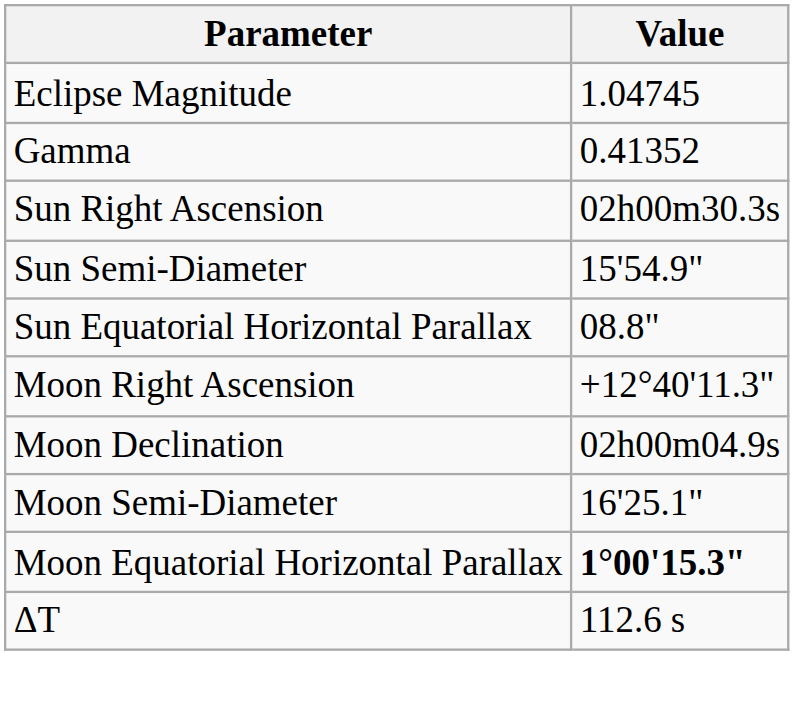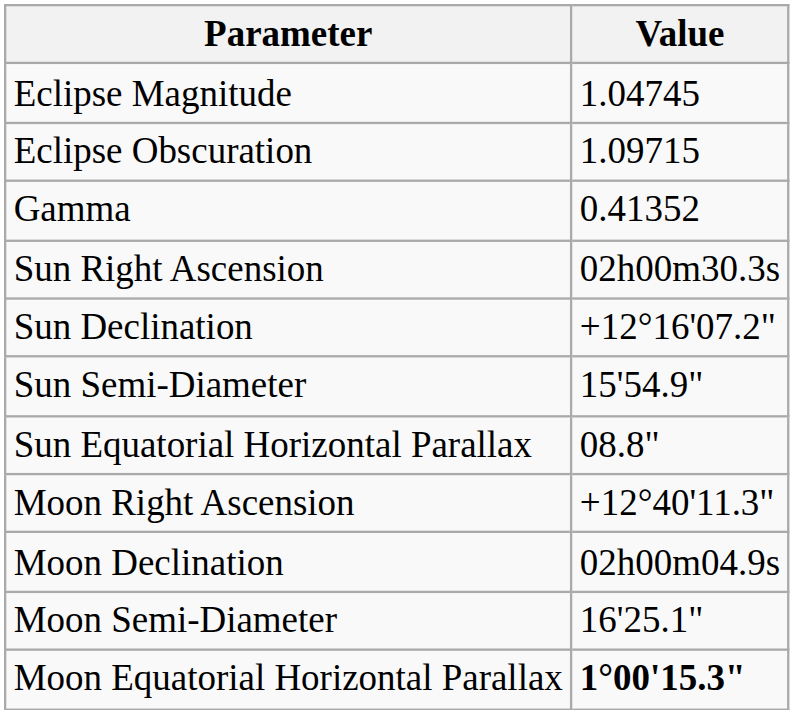+ row: (163, 151)
+ row: (133, 326)
- row: (37, 619)
